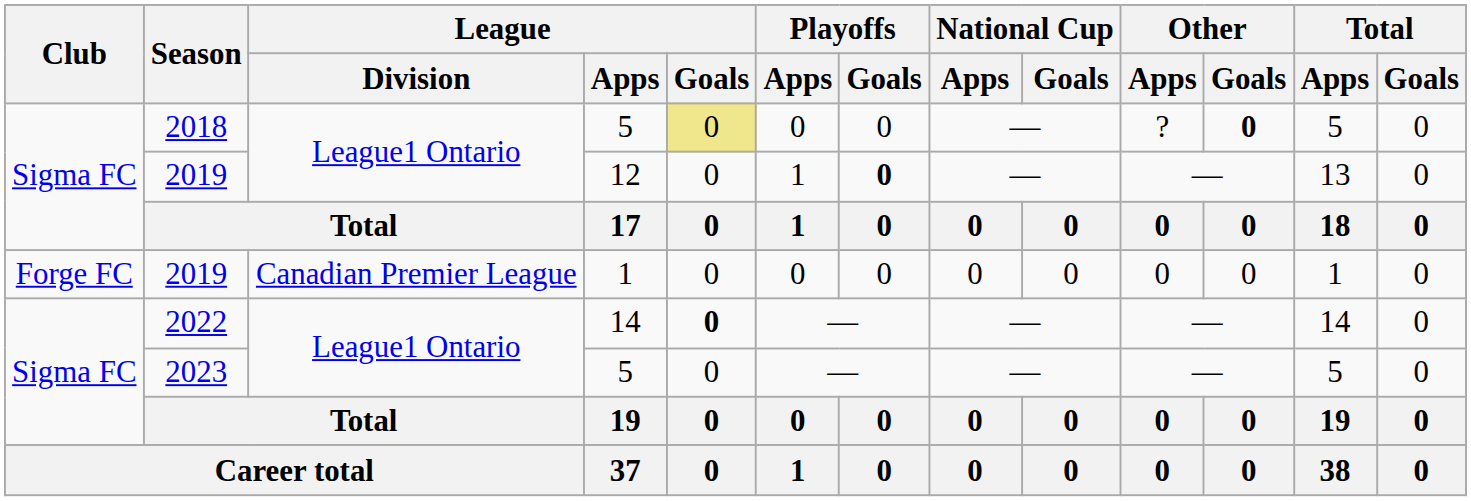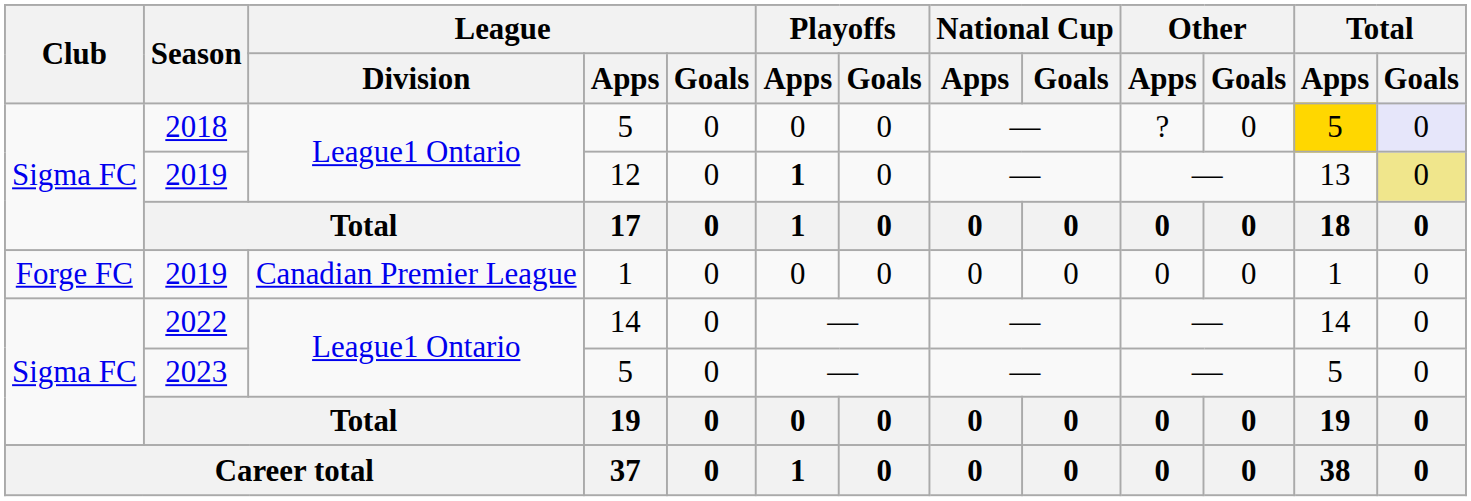(711, 126) khaki background -> (711, 126) no background
(1249, 126) bold -> (1249, 126) normal
(1335, 126) no background -> (1335, 126) gold background
(1421, 126) no background -> (1421, 126) lavender background
(798, 175) normal -> (798, 175) bold
(884, 175) bold -> (884, 175) normal
(1421, 175) no background -> (1421, 175) khaki background
(711, 322) bold -> (711, 322) normal
